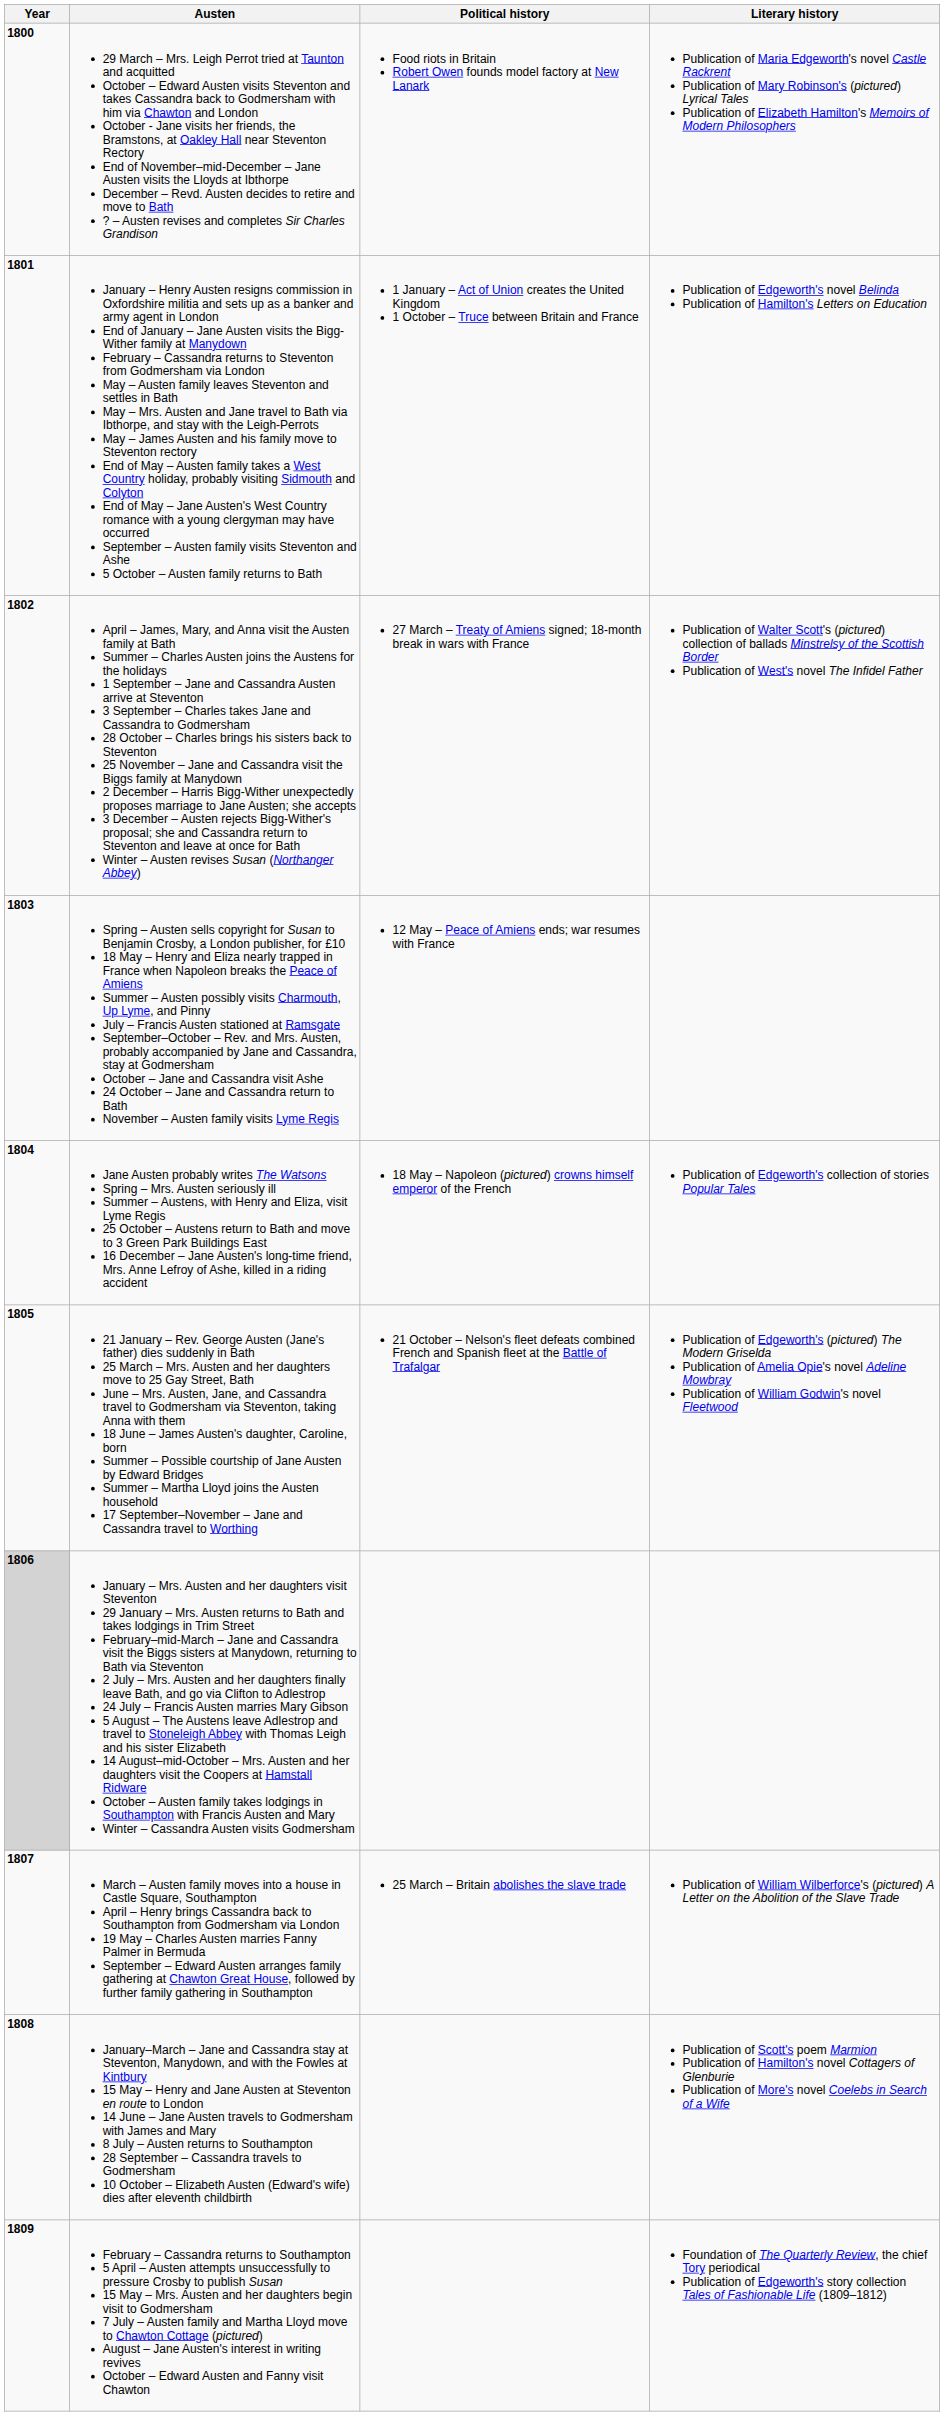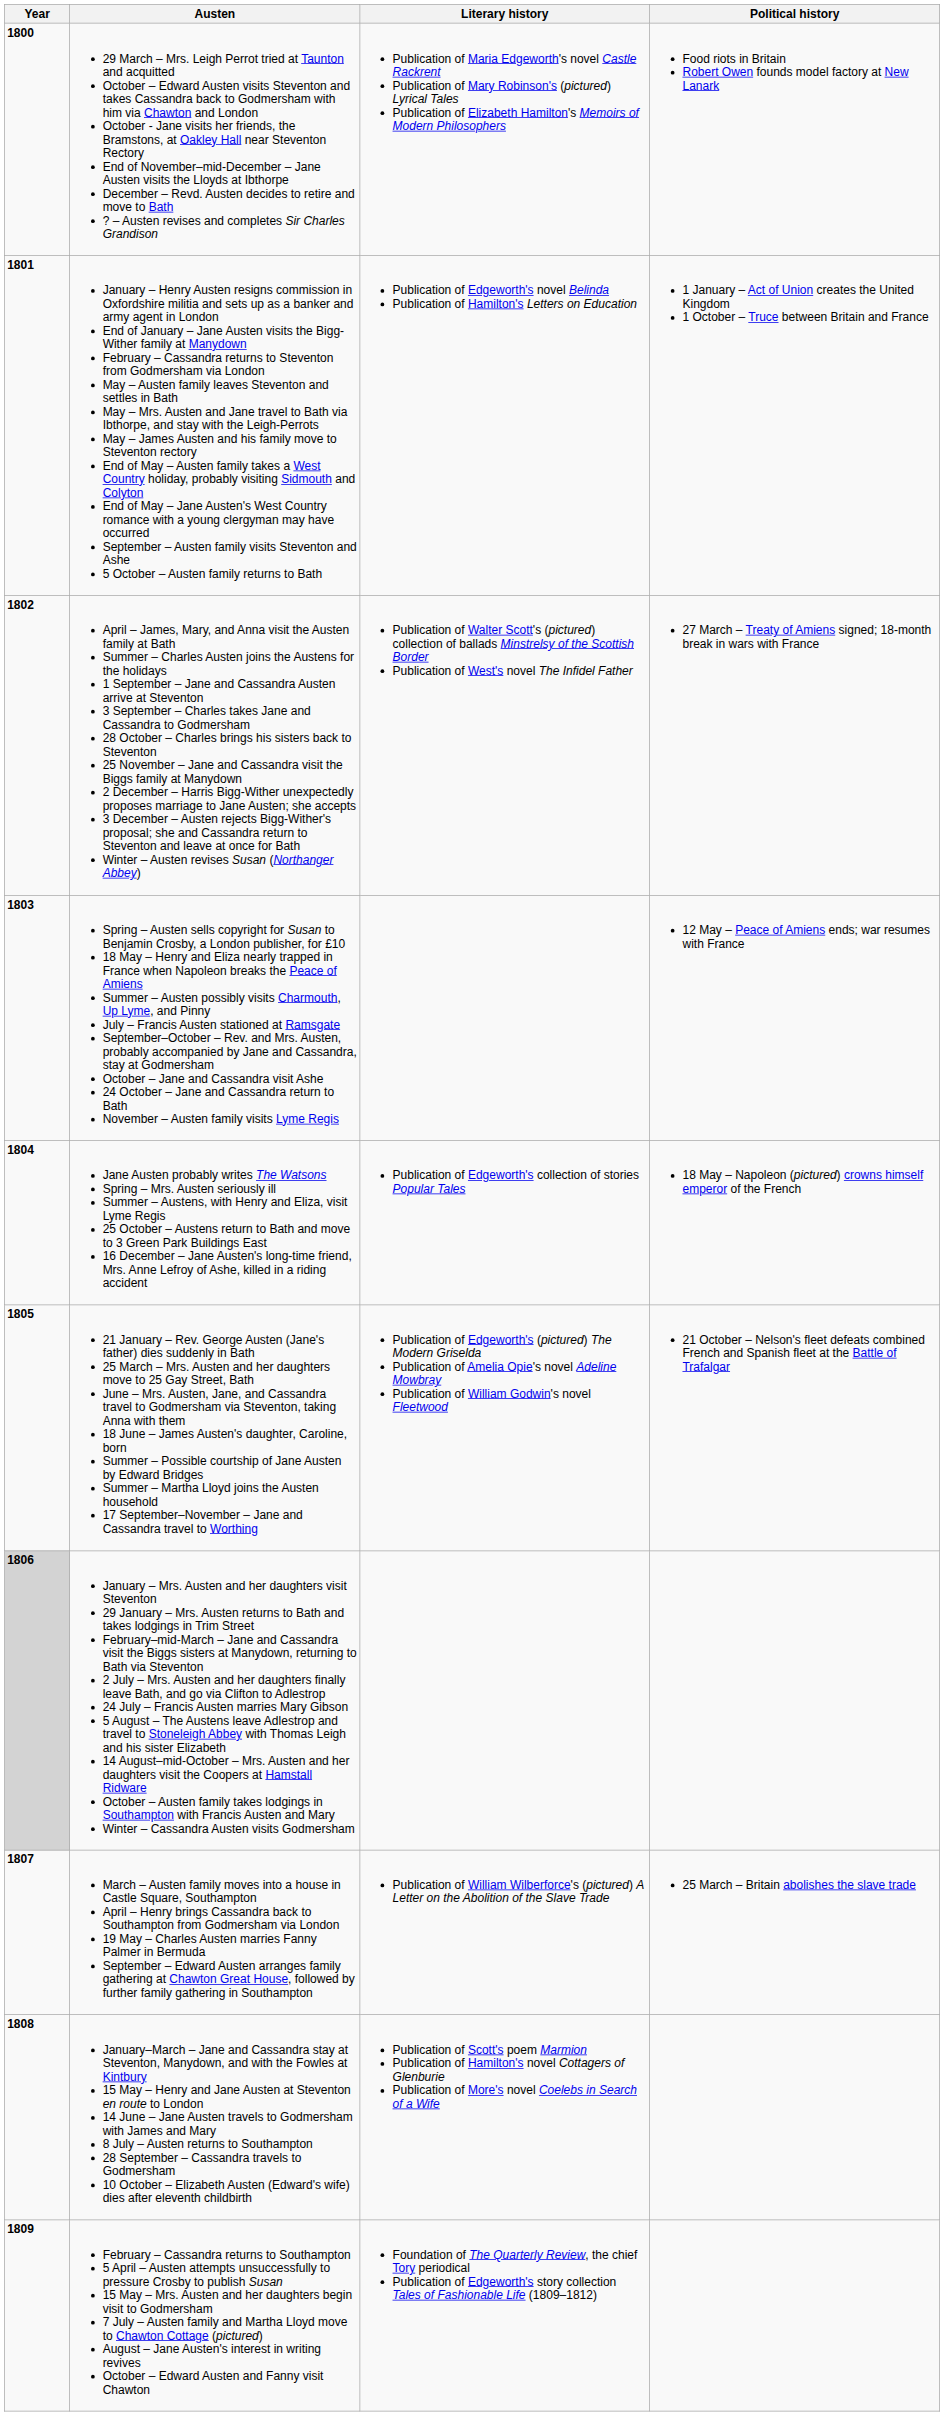columns swapped: (795, 14) <-> (505, 14)
